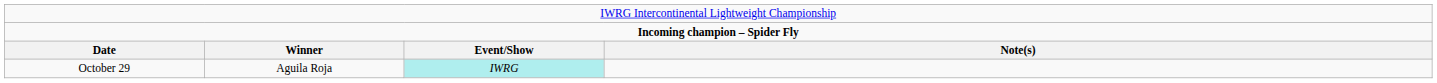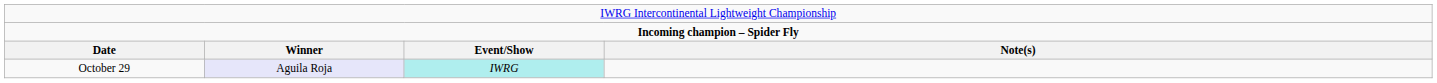(304, 68) no background -> (304, 68) lavender background
